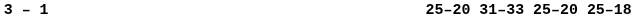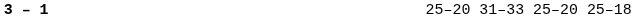(529, 11) bold -> (529, 11) normal
